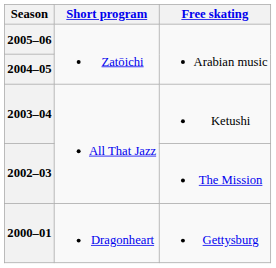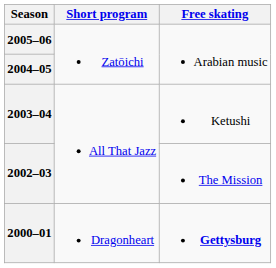(215, 240) normal -> (215, 240) bold
